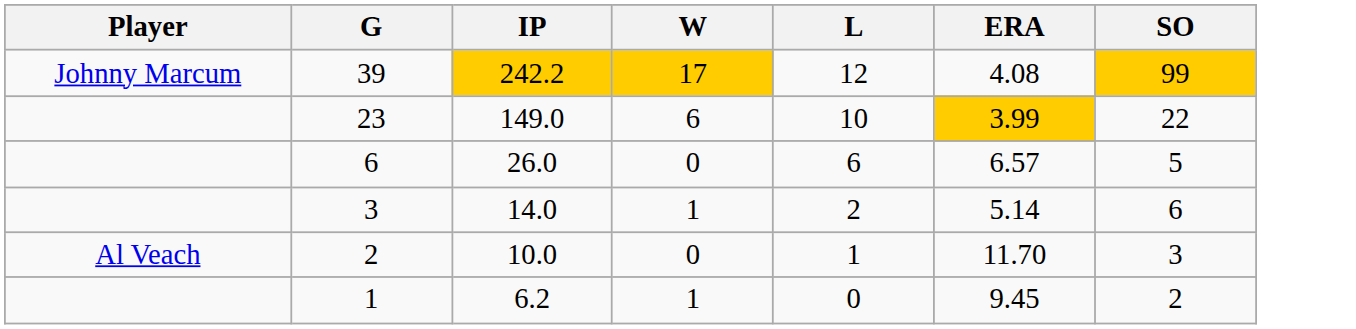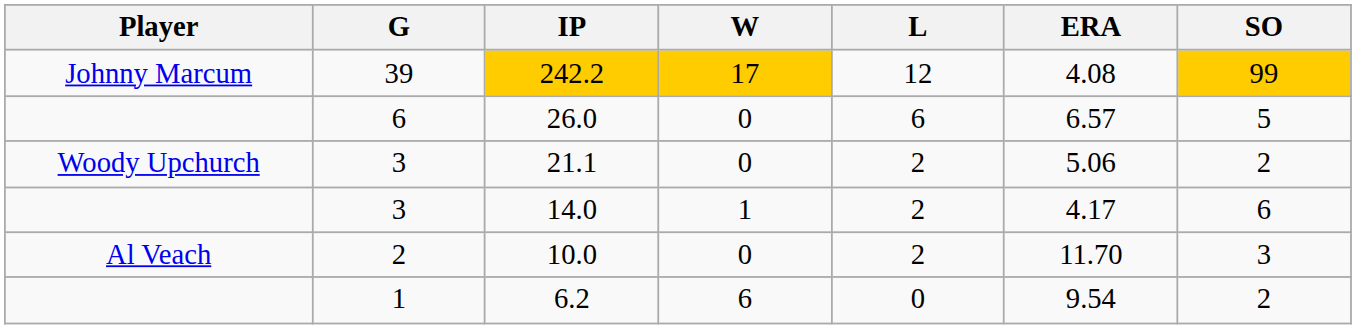- row: (532, 118)
+ row: (572, 163)
(1015, 208) 5.14 -> (1091, 208) 4.17
(854, 254) 1 -> (918, 254) 2
(693, 299) 1 -> (745, 299) 6
(1015, 299) 9.45 -> (1091, 299) 9.54
